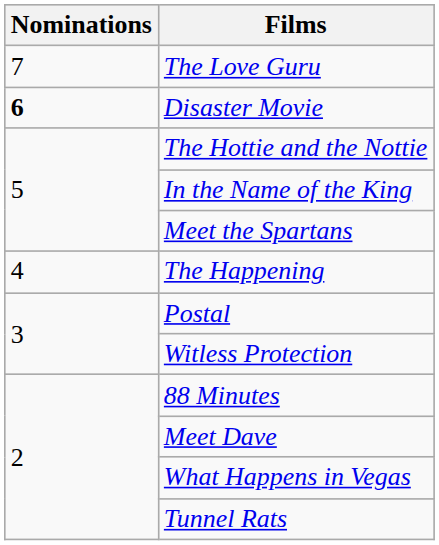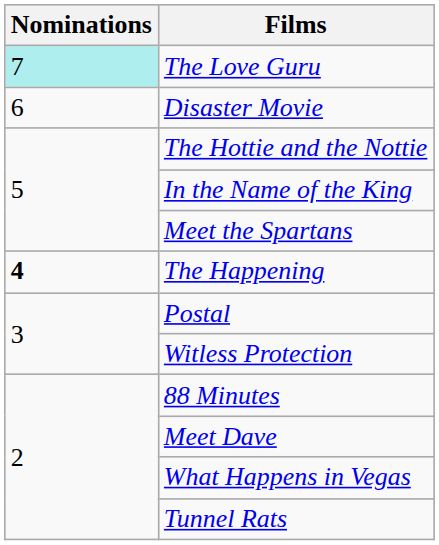(17, 66) no background -> (17, 66) paleturquoise background
(17, 107) bold -> (17, 107) normal
(17, 271) normal -> (17, 271) bold
